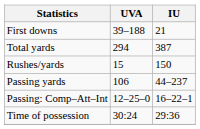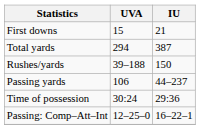(129, 30) 39–188 -> (118, 30) 15
(118, 64) 15 -> (129, 64) 39–188
rows swapped: (57, 98) <-> (48, 115)
